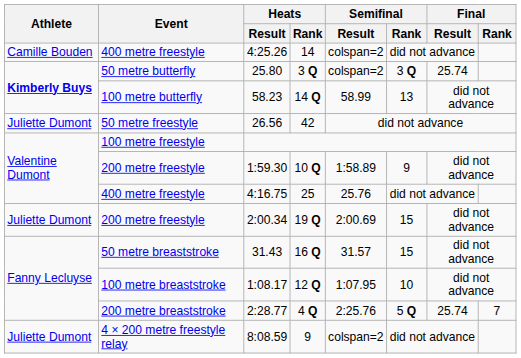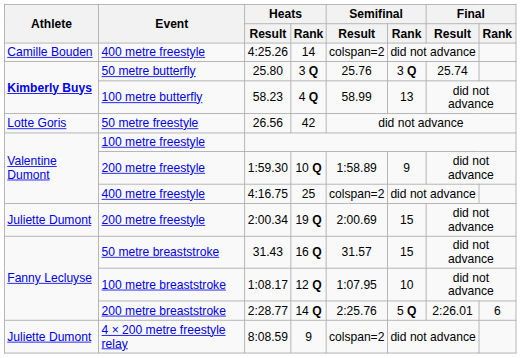(356, 72) colspan=2 -> (357, 72) 25.76
(308, 98) 14 Q -> (308, 98) 4 Q
(49, 123) Juliette Dumont -> (37, 123) Lotte Goris
(356, 194) 25.76 -> (357, 194) colspan=2
(308, 311) 4 Q -> (308, 311) 14 Q
(452, 311) 25.74 -> (452, 311) 2:26.01
(497, 311) 7 -> (497, 311) 6
